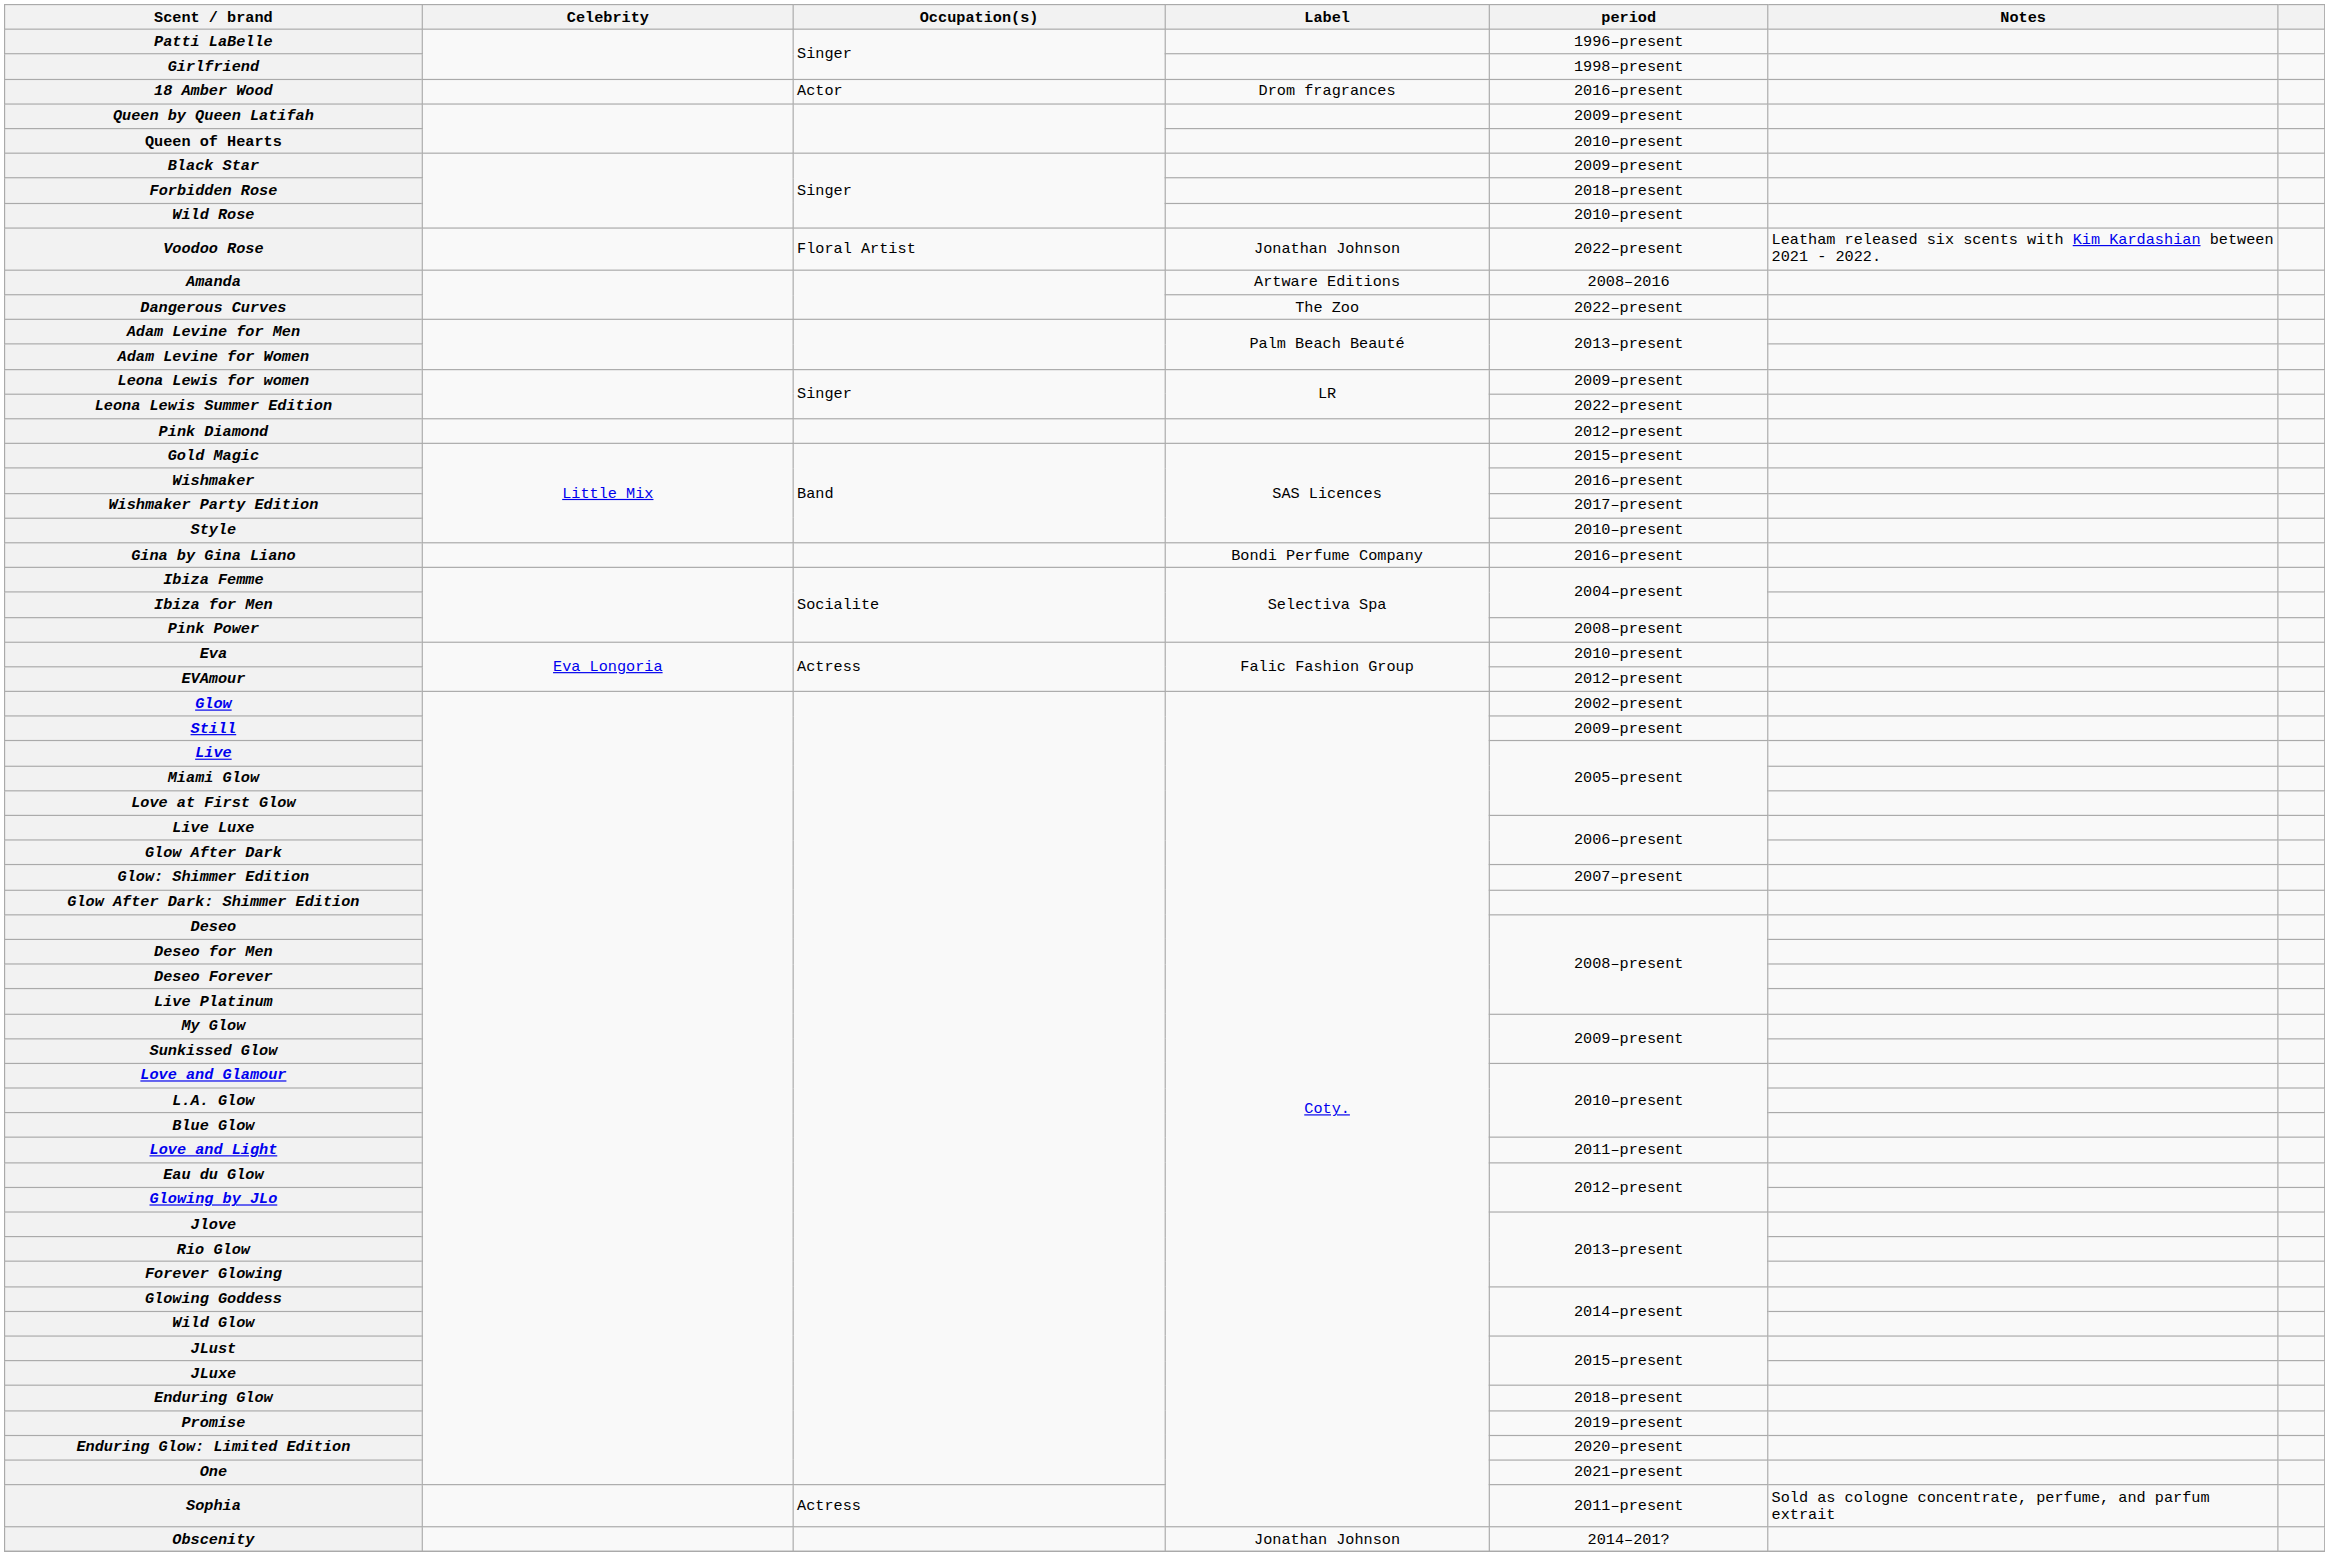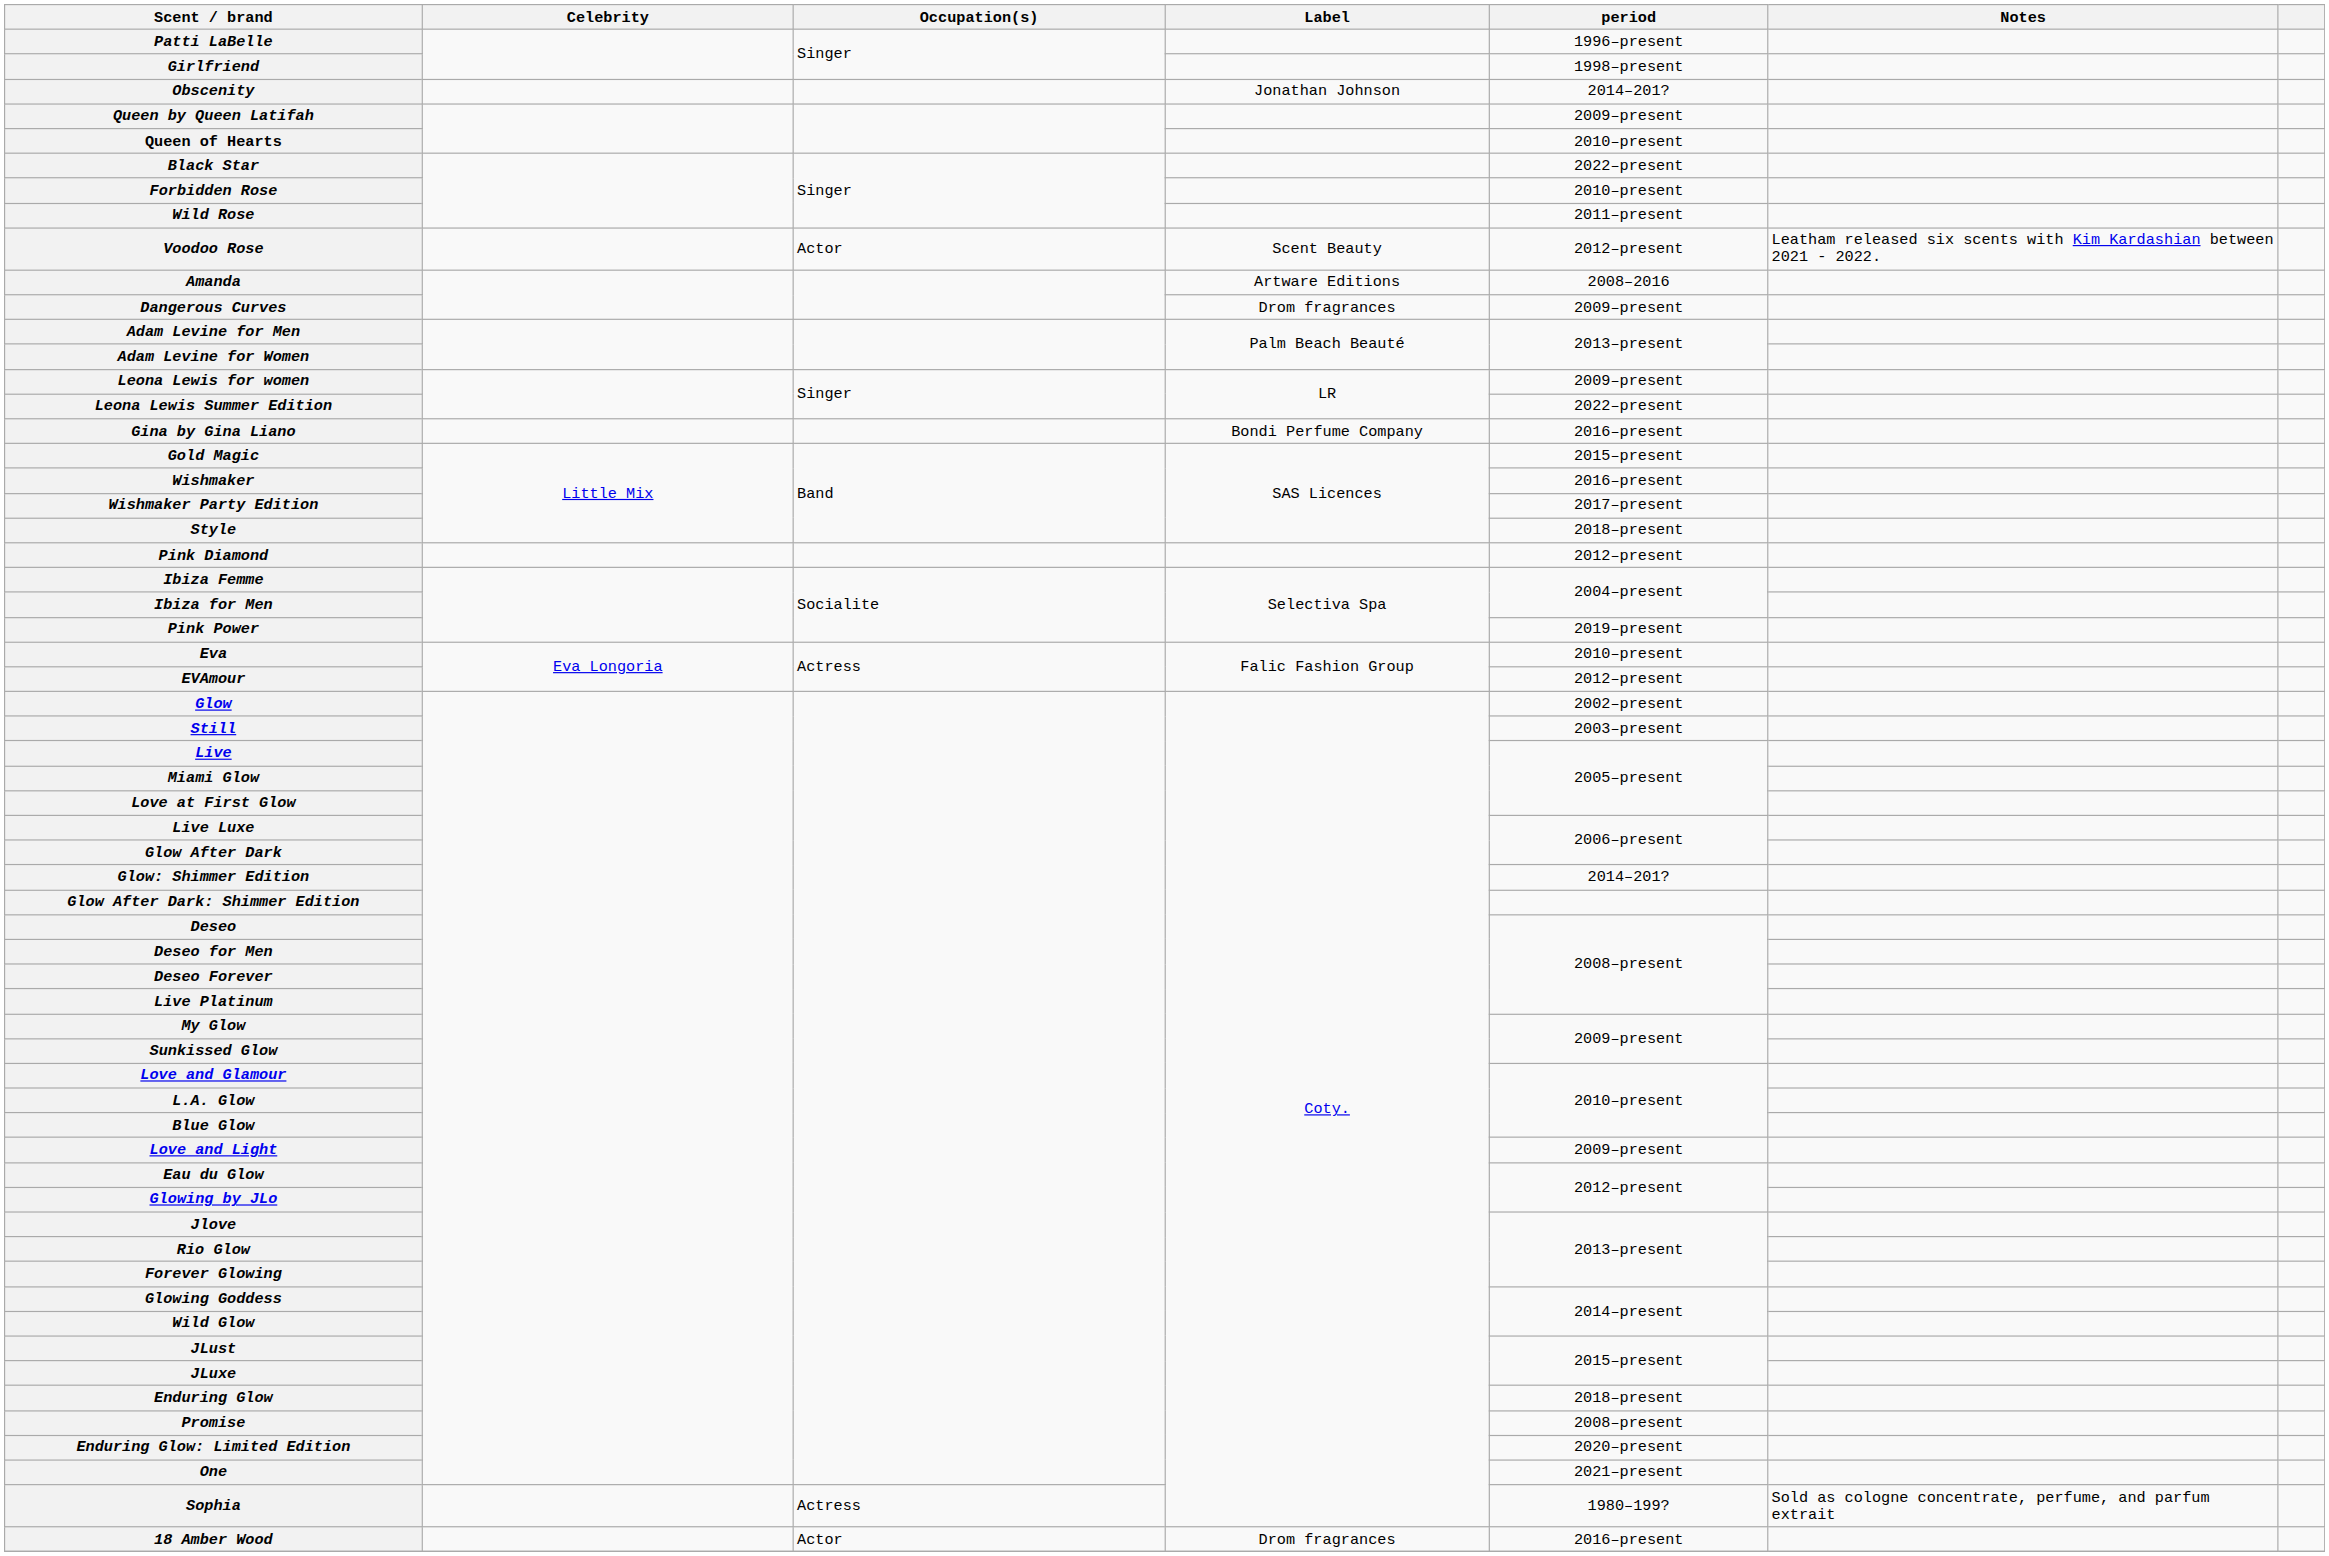rows swapped: (213, 1539) <-> (213, 91)
(1629, 166) 2009–present -> (1629, 166) 2022–present
(1629, 191) 2018–present -> (1629, 191) 2010–present
(1629, 215) 2010–present -> (1629, 215) 2011–present
(856, 249) Floral Artist -> (820, 249) Actor
(1327, 249) Jonathan Johnson -> (1327, 249) Scent Beauty
(1629, 249) 2022–present -> (1629, 249) 2012–present
(1327, 307) The Zoo -> (1327, 307) Drom fragrances
(1629, 307) 2022–present -> (1629, 307) 2009–present
rows swapped: (213, 555) <-> (213, 431)
(1629, 530) 2010–present -> (1629, 530) 2018–present
(1629, 629) 2008–present -> (1629, 629) 2019–present
(1629, 729) 2009–present -> (1629, 729) 2003–present
(1629, 877) 2007–present -> (1629, 877) 2014–201?
(1629, 1150) 2011–present -> (1629, 1150) 2009–present
(1629, 1423) 2019–present -> (1629, 1423) 2008–present
(1629, 1506) 2011–present -> (1629, 1506) 1980–199?
